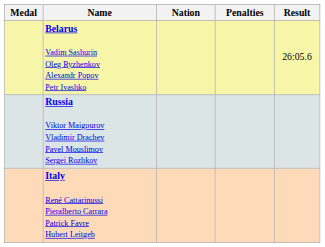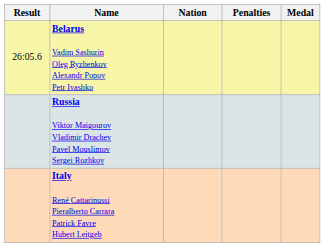columns swapped: (24, 12) <-> (297, 12)
